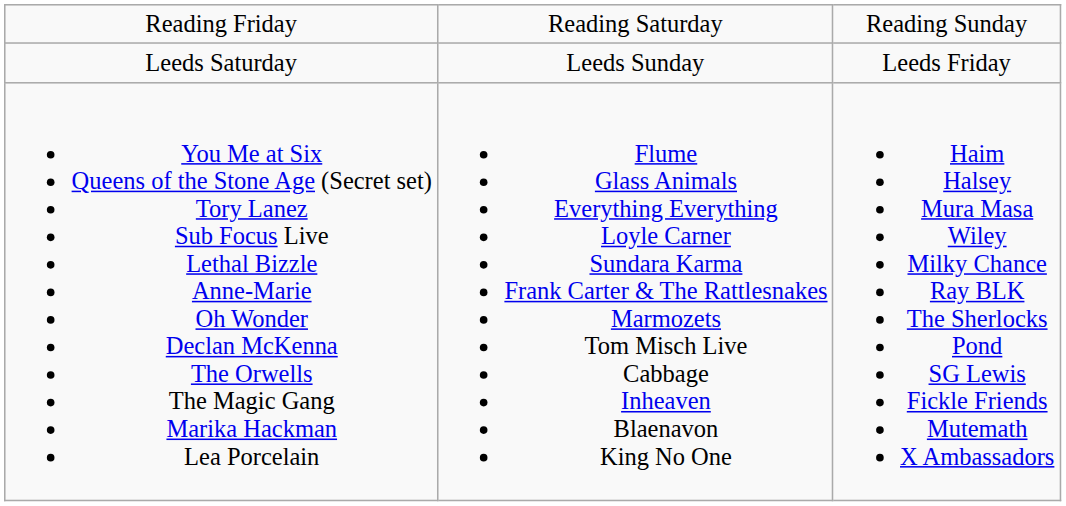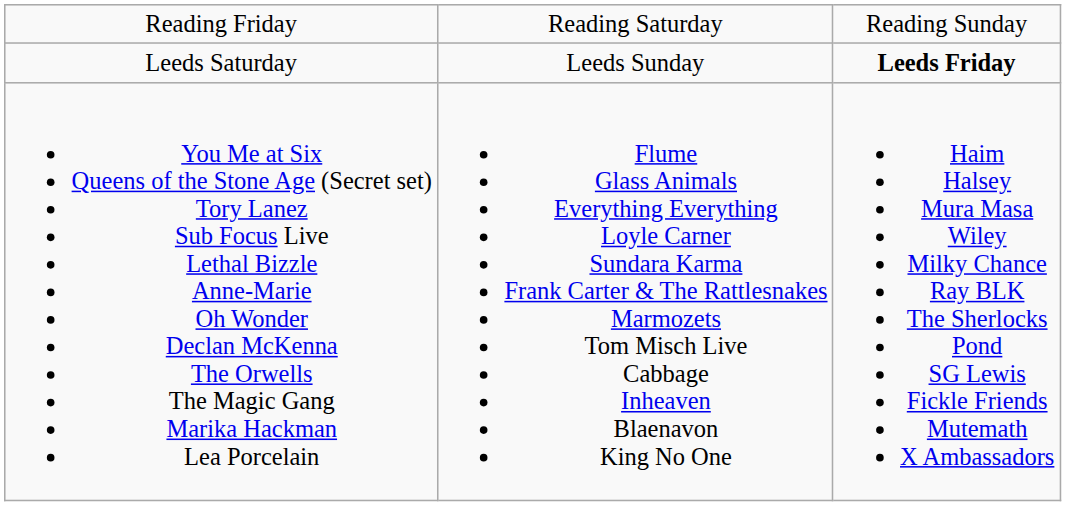(947, 62) normal -> (947, 62) bold
